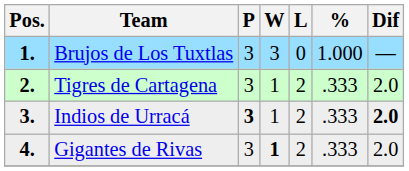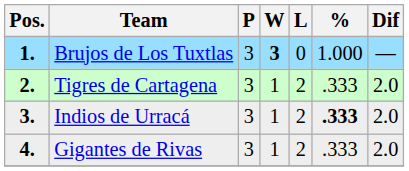(275, 52) normal -> (275, 52) bold
(249, 117) bold -> (249, 117) normal
(340, 117) normal -> (340, 117) bold
(386, 117) bold -> (386, 117) normal
(275, 149) bold -> (275, 149) normal
